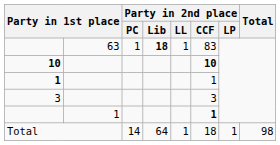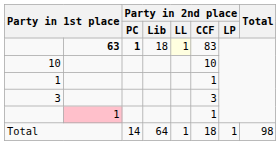(113, 47) normal -> (113, 47) bold
(137, 47) normal -> (137, 47) bold
(162, 47) bold -> (162, 47) normal
(186, 47) no background -> (186, 47) lightyellow background
(54, 64) bold -> (54, 64) normal
(210, 64) bold -> (210, 64) normal
(58, 81) bold -> (58, 81) normal
(116, 115) no background -> (116, 115) pink background
(214, 115) bold -> (214, 115) normal
